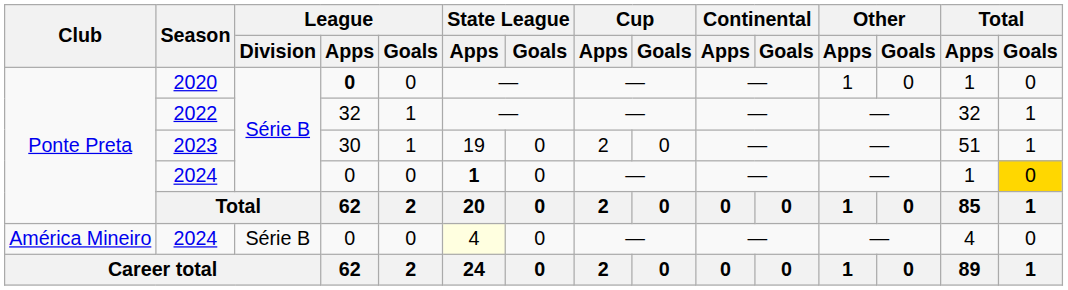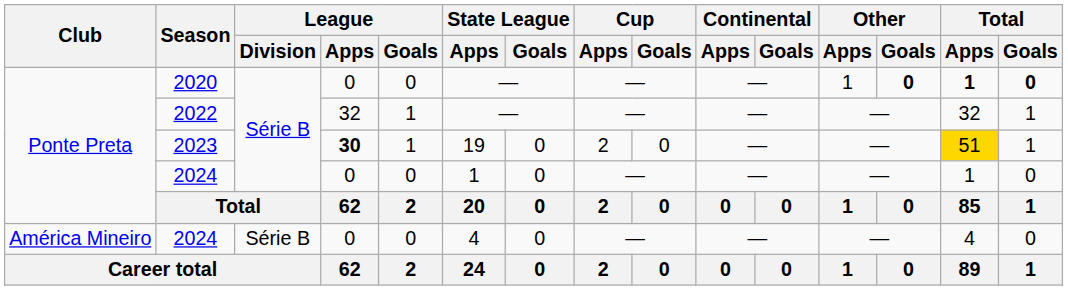(350, 82) bold -> (350, 82) normal
(908, 82) normal -> (908, 82) bold
(969, 82) normal -> (969, 82) bold
(1030, 82) normal -> (1030, 82) bold
(350, 144) normal -> (350, 144) bold
(969, 144) no background -> (969, 144) gold background
(474, 176) bold -> (474, 176) normal
(1030, 176) gold background -> (1030, 176) no background
(474, 238) lightyellow background -> (474, 238) no background
